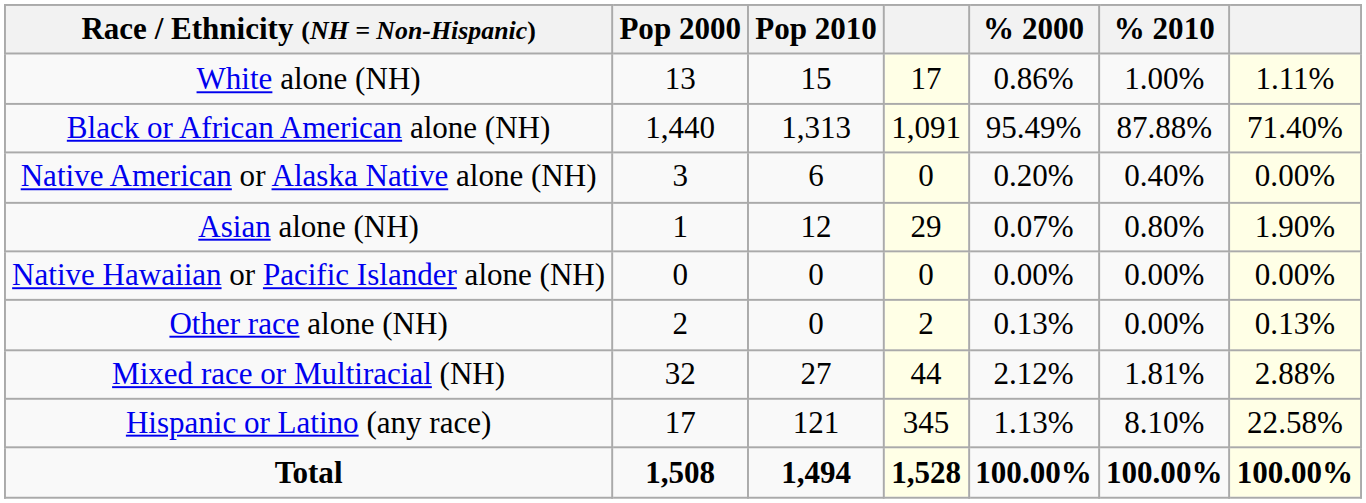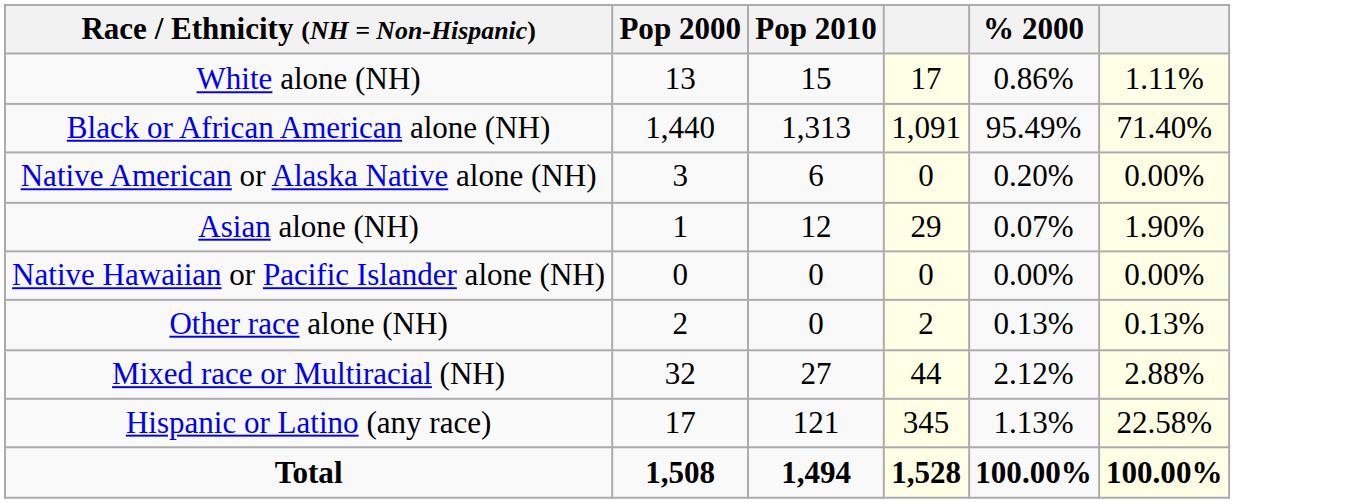- column: (1164, 29)
